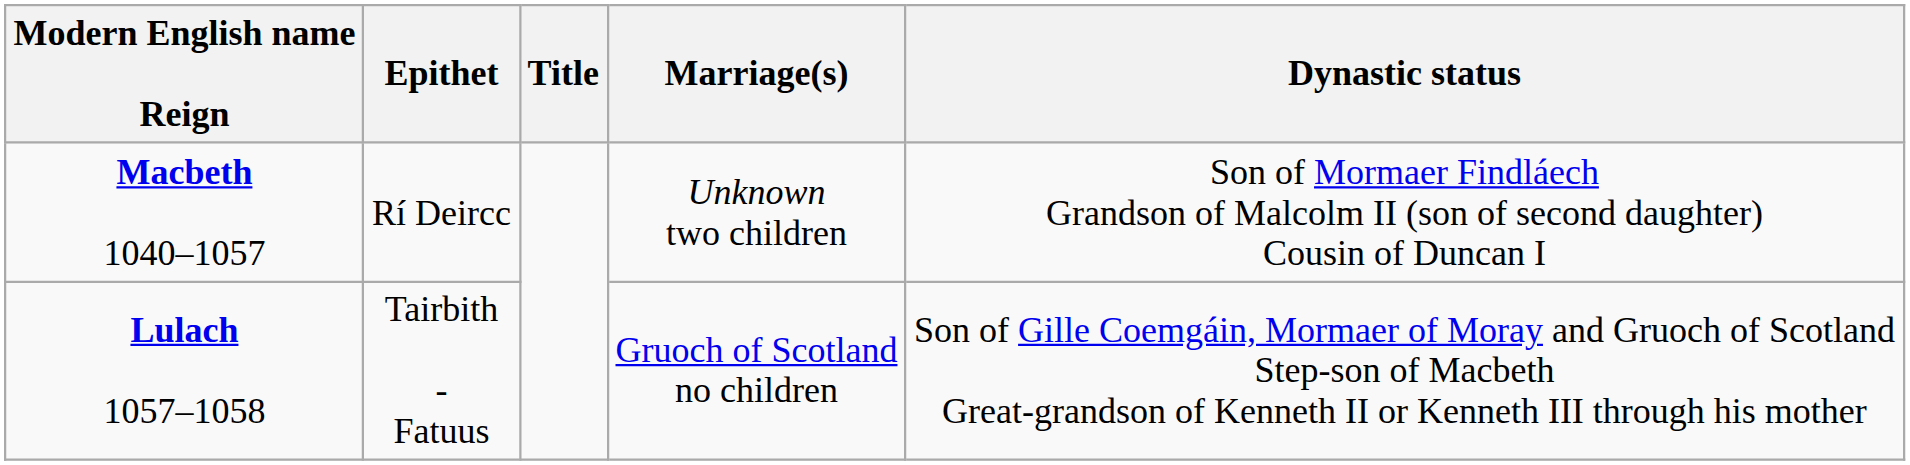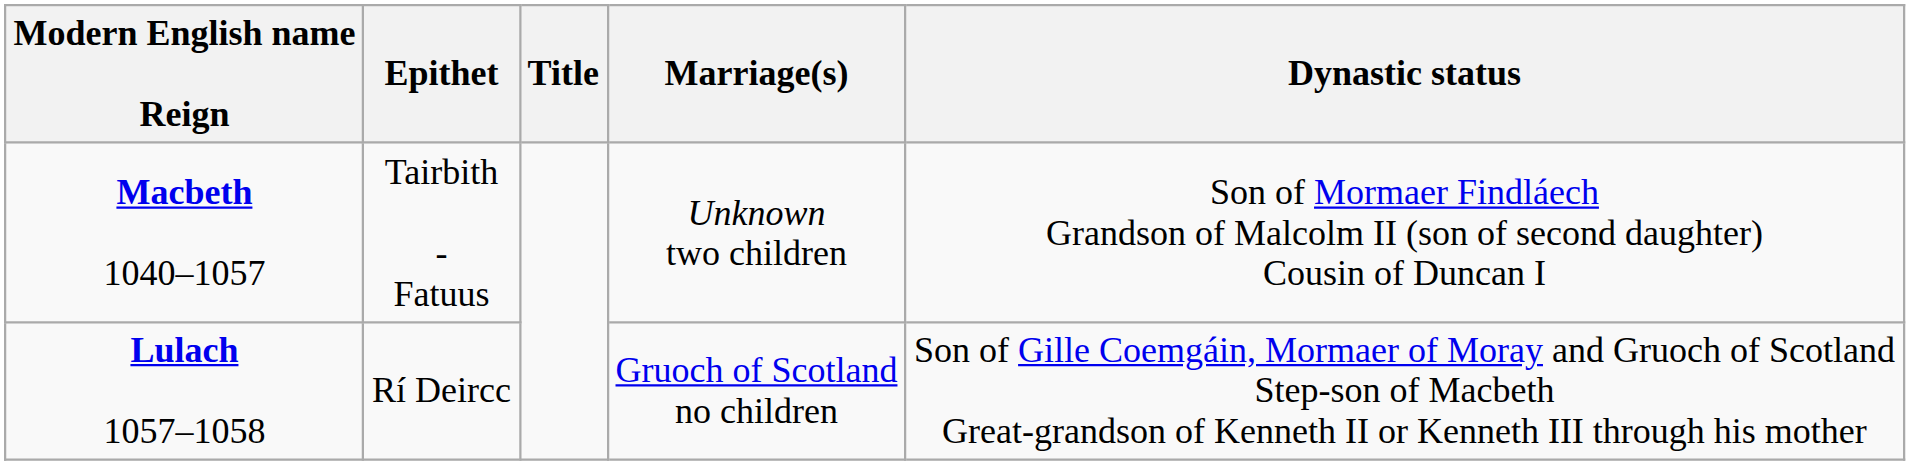(442, 211) Rí Deircc -> (442, 231) Tairbith - Fatuus
(442, 369) Tairbith - Fatuus -> (442, 390) Rí Deircc
